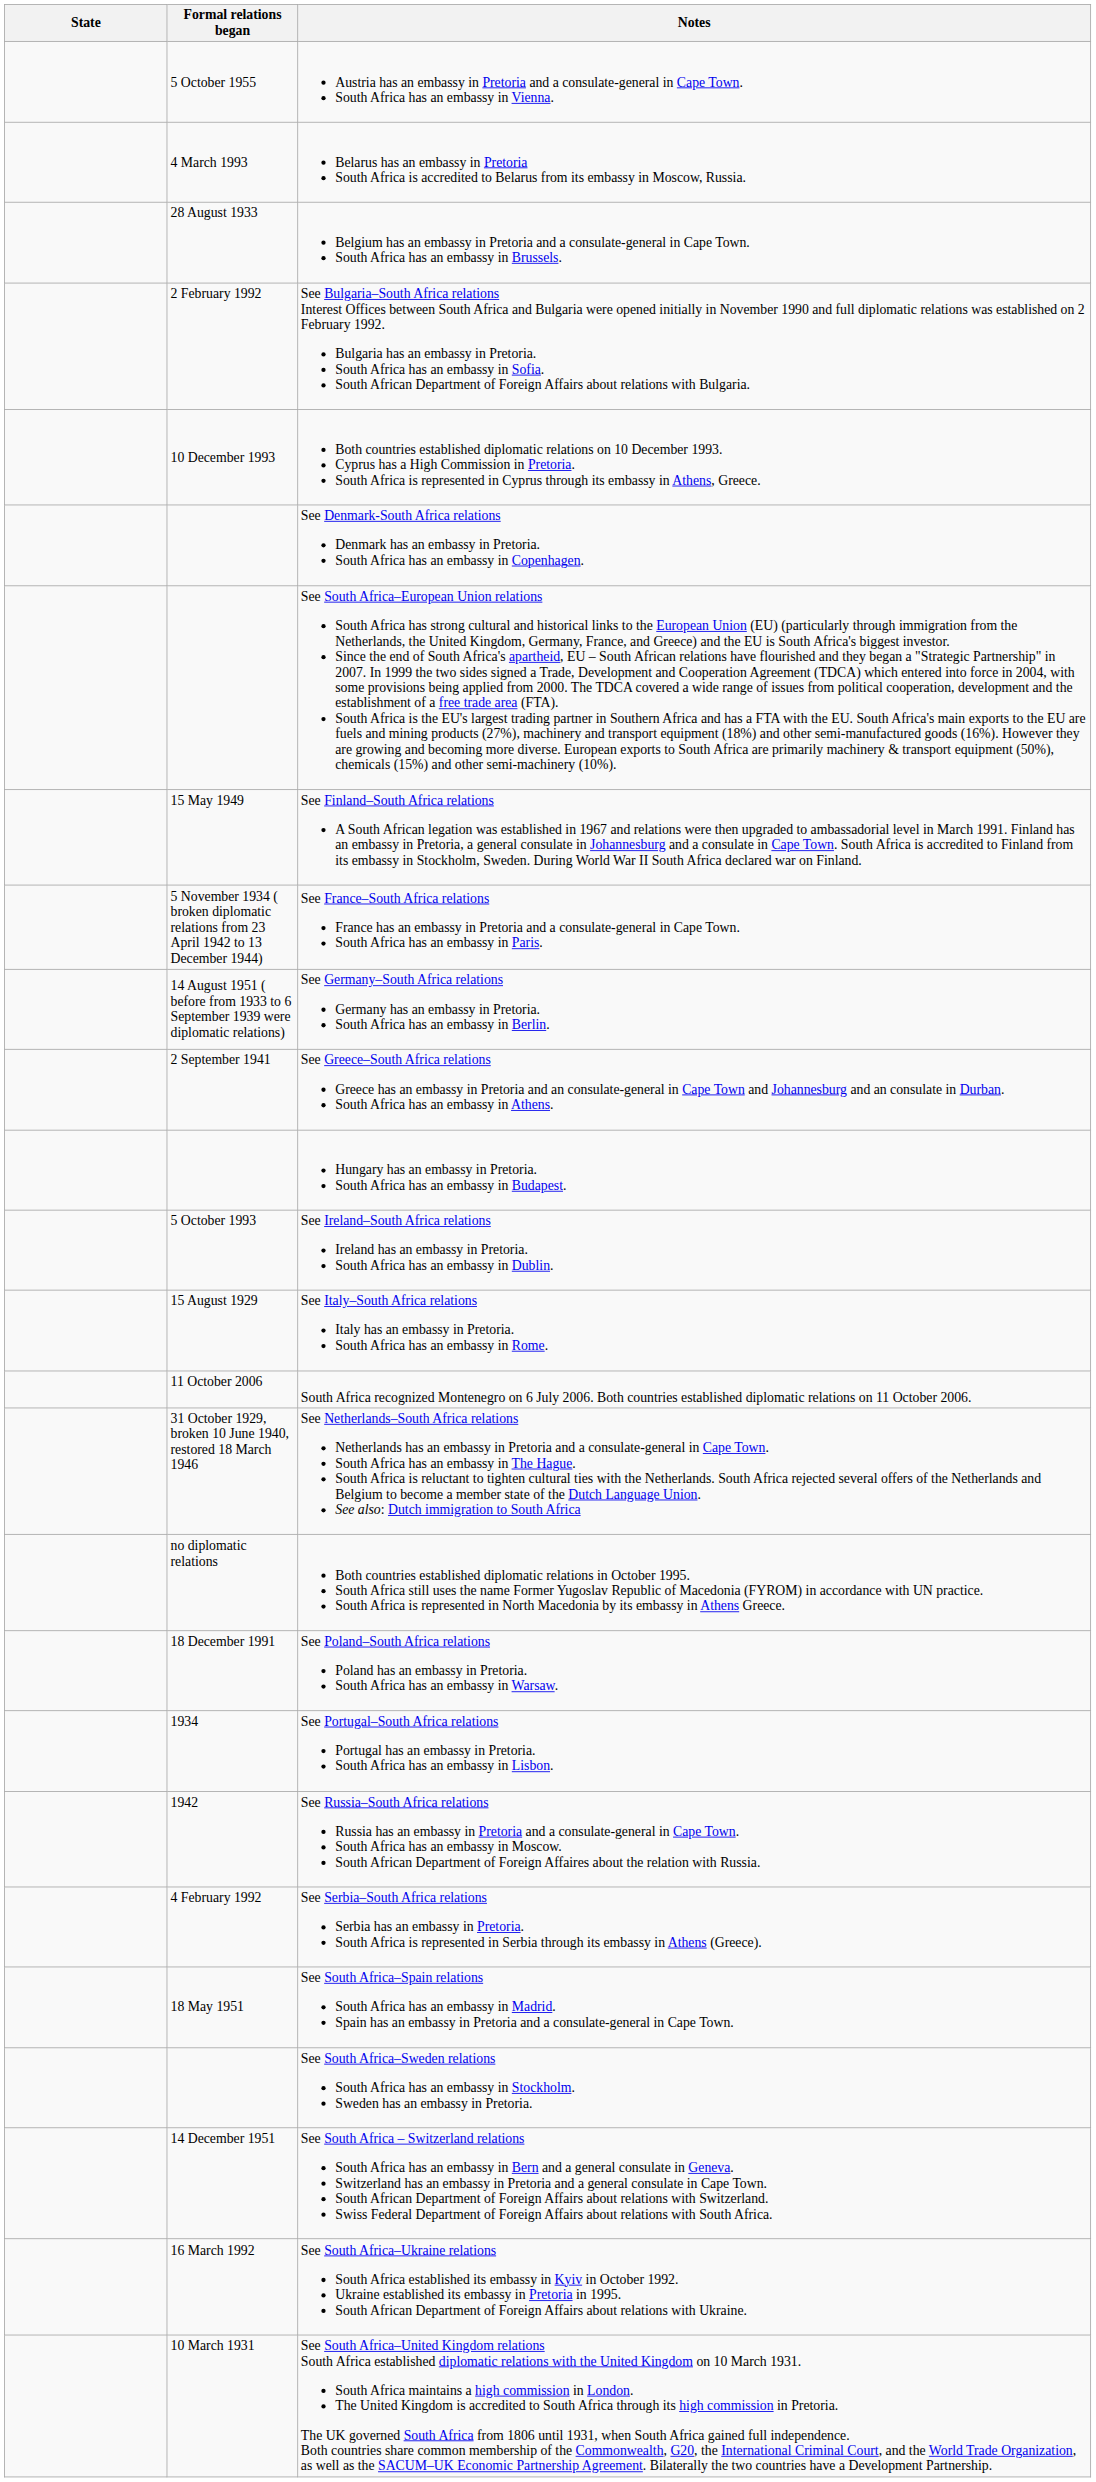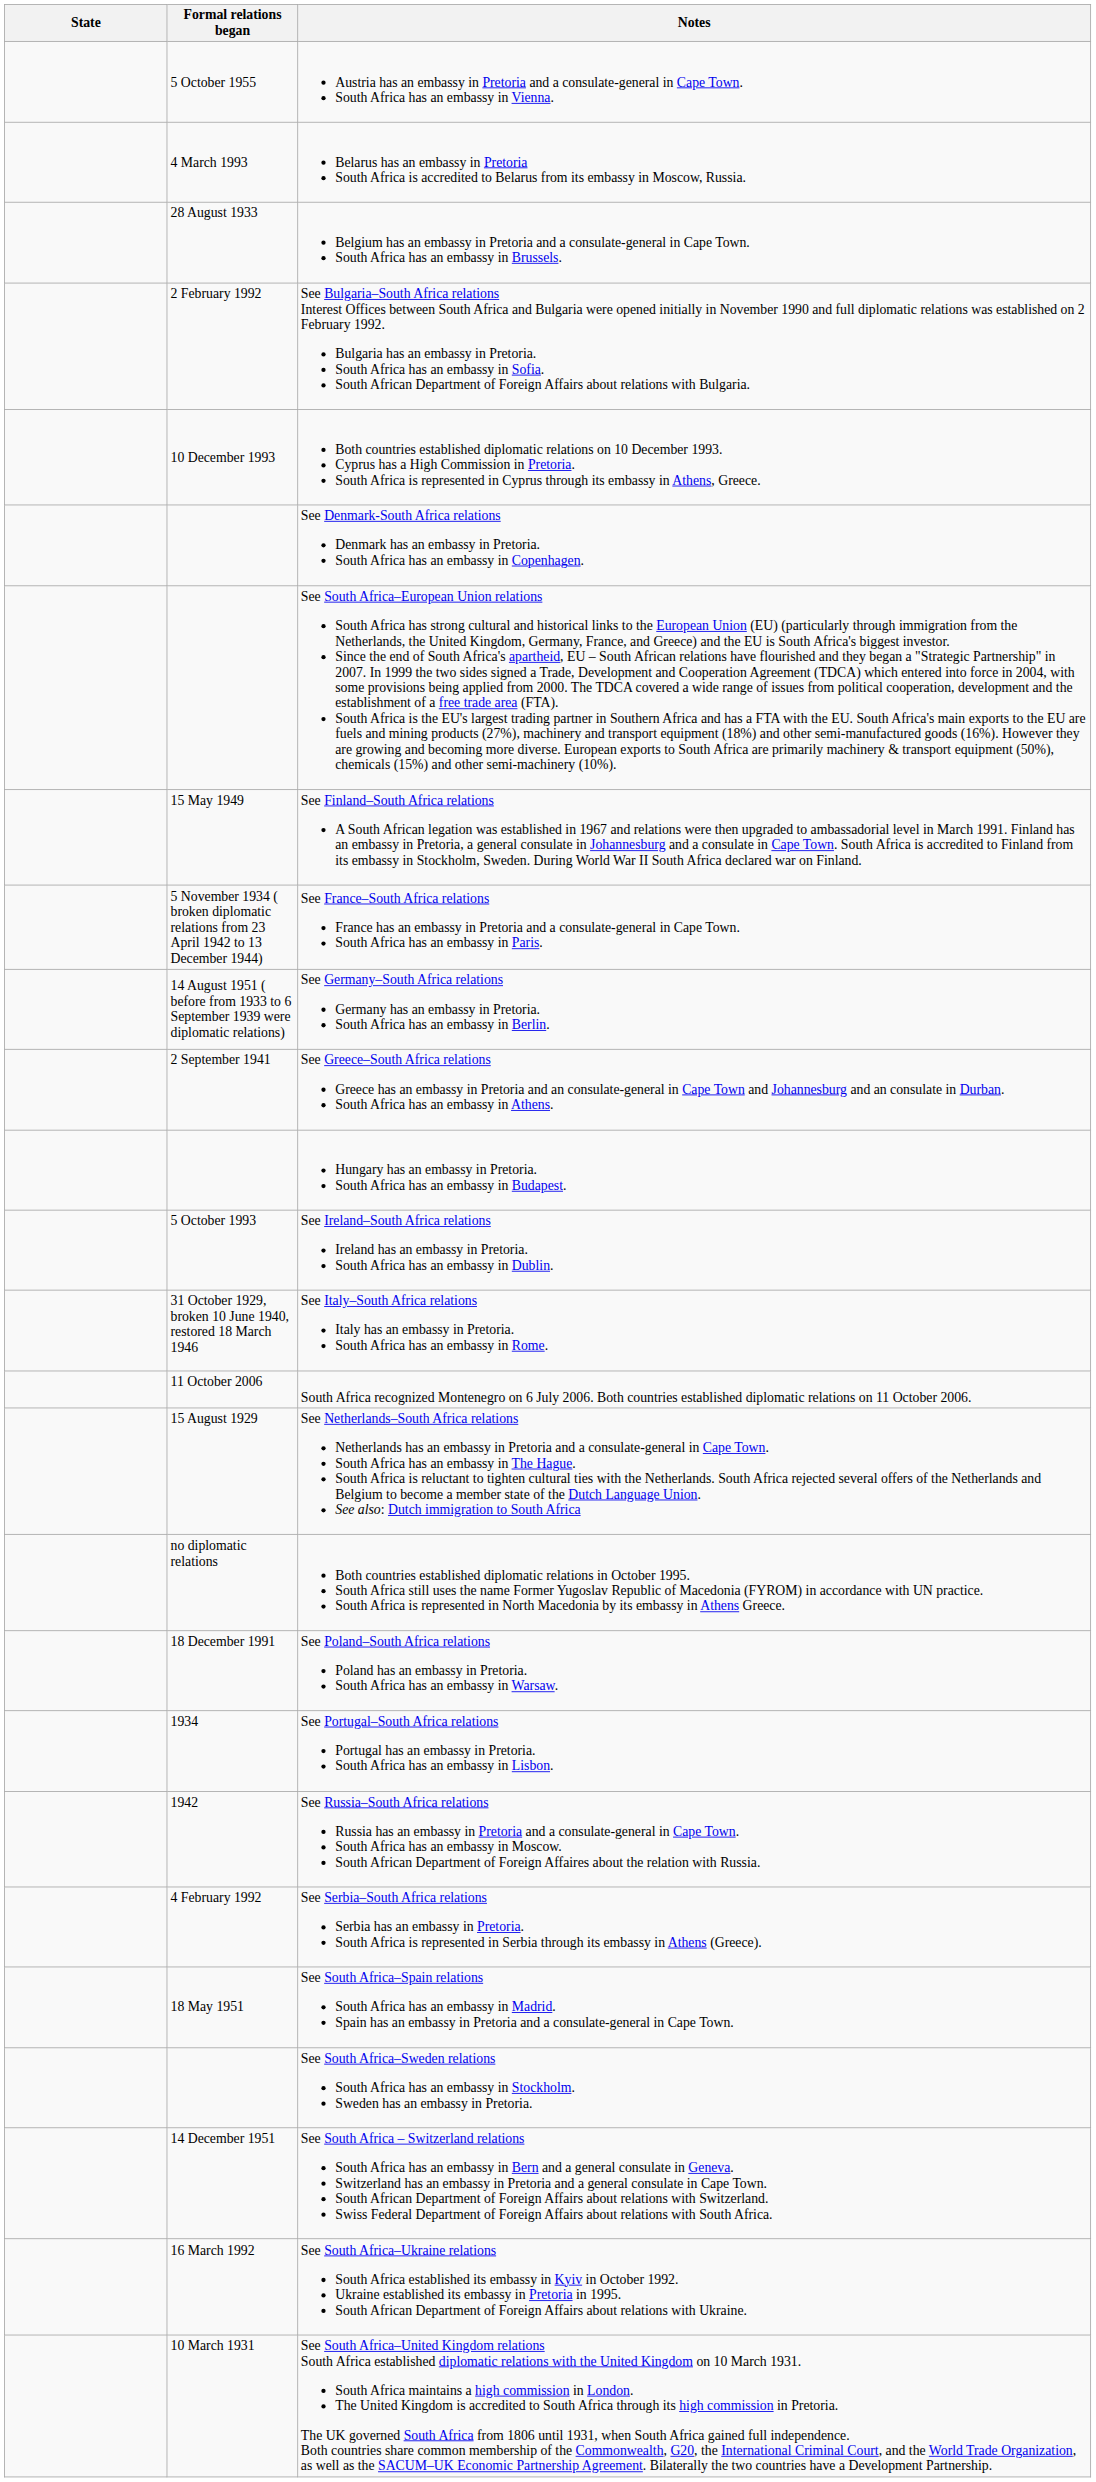(214, 1301) 15 August 1929 -> (230, 1324) 31 October 1929, broken 10 June 1940, restored 18 March 1946
(230, 1442) 31 October 1929, broken 10 June 1940, restored 18 March 1946 -> (214, 1418) 15 August 1929
